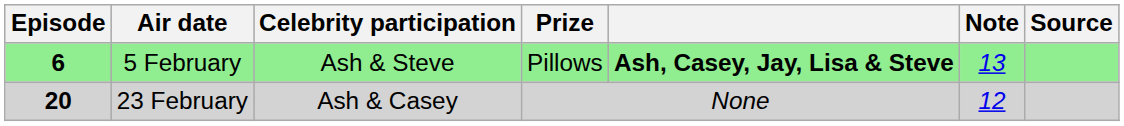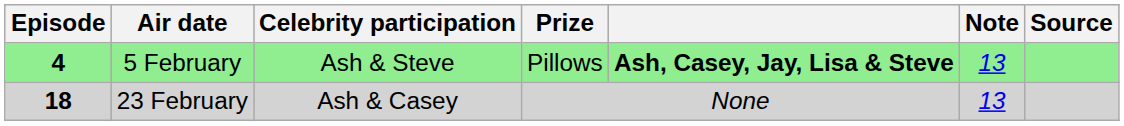(58, 62) 6 -> (58, 62) 4
(58, 100) 20 -> (58, 100) 18
(992, 100) 12 -> (992, 100) 13
